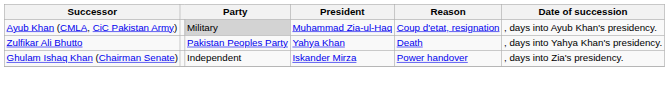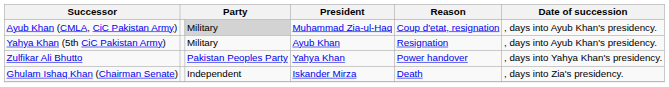+ row: (86, 43)
(410, 43) Death -> (432, 58) Power handover
(432, 58) Power handover -> (410, 74) Death
